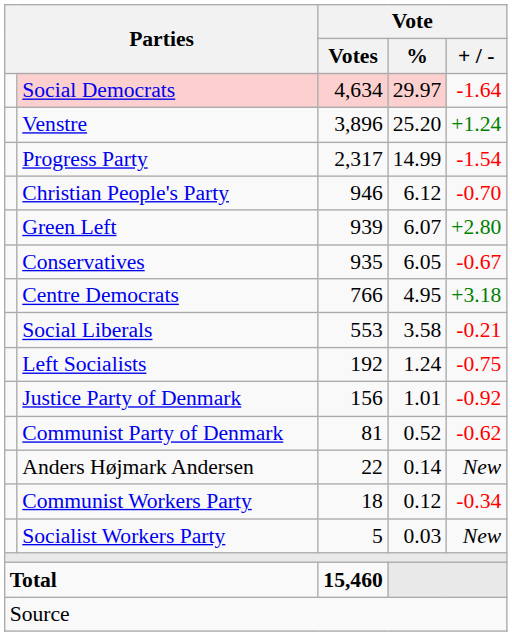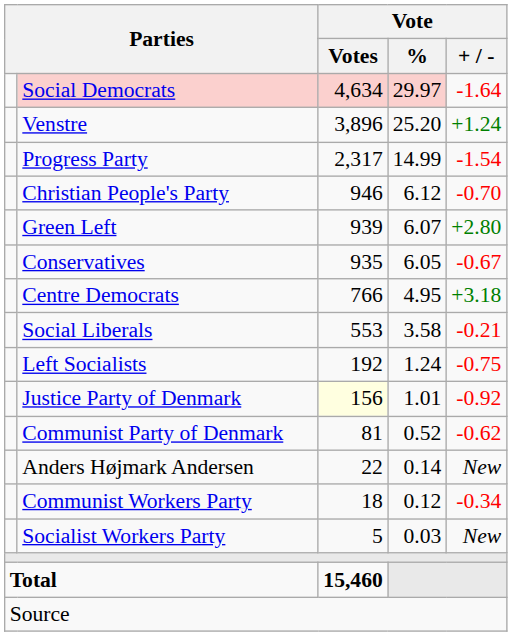(367, 398) no background -> (367, 398) lightyellow background
